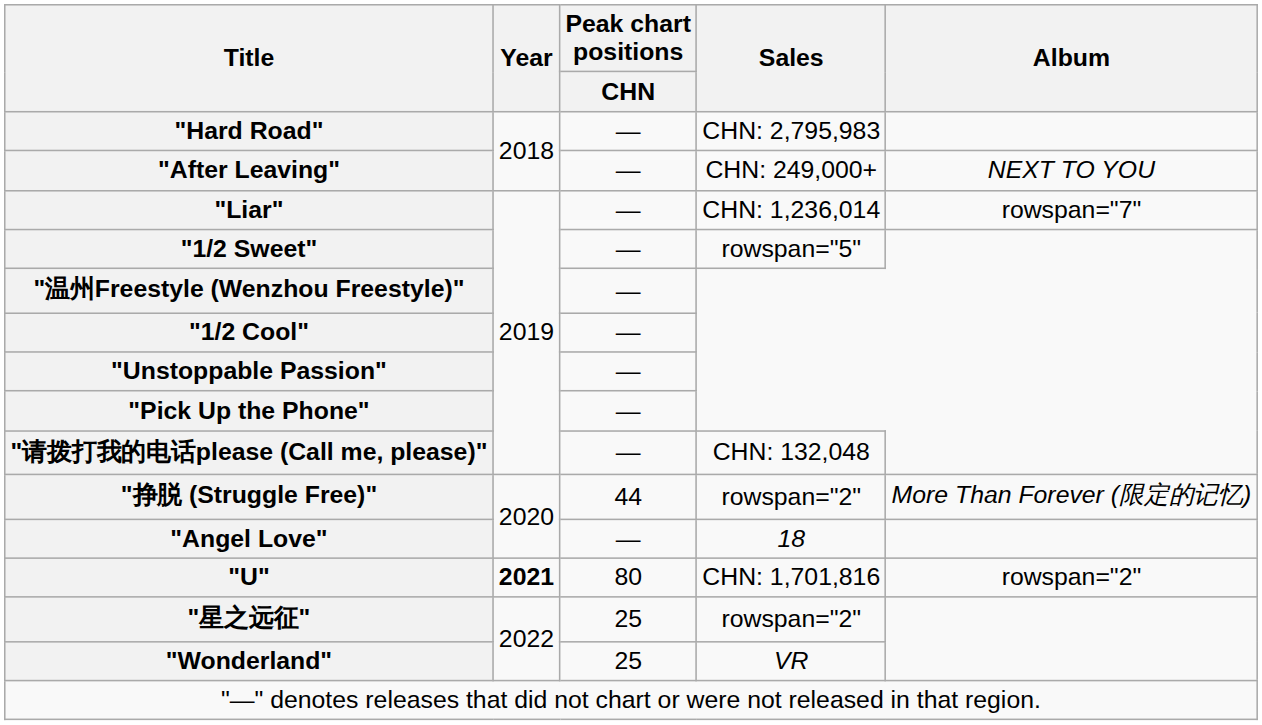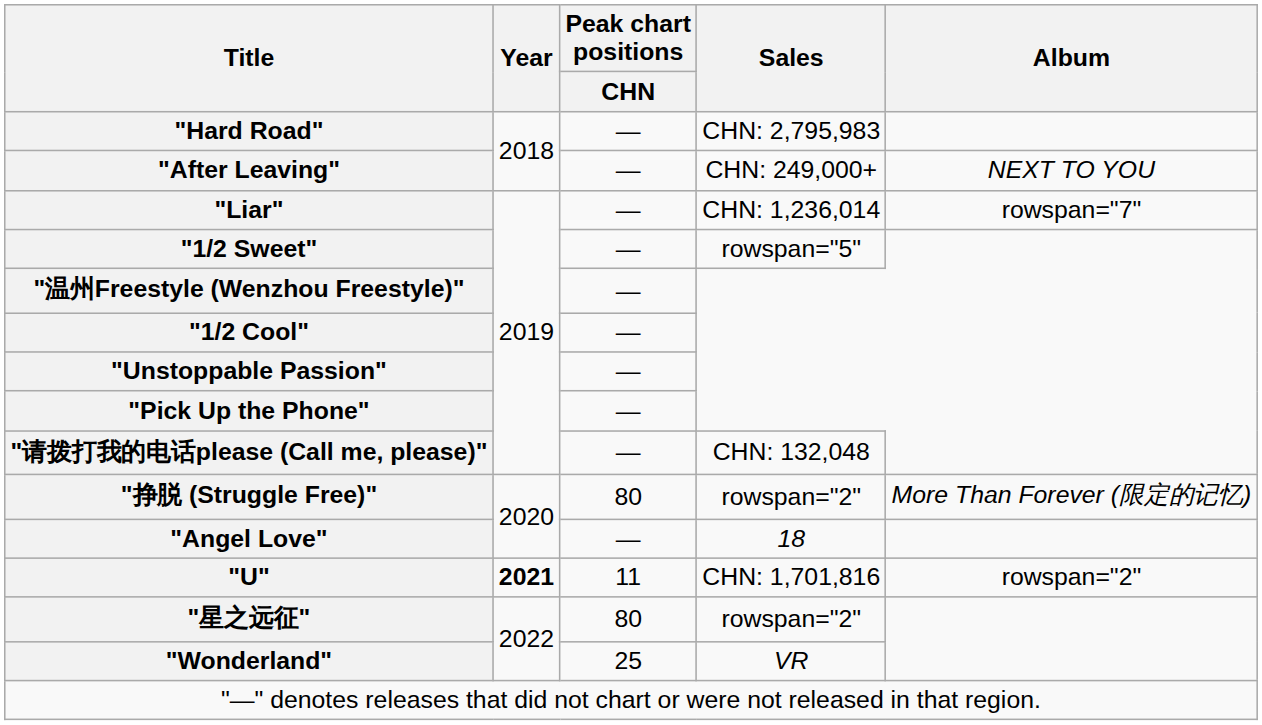(628, 496) 44 -> (628, 496) 80
(628, 577) 80 -> (628, 577) 11
(628, 618) 25 -> (628, 618) 80
